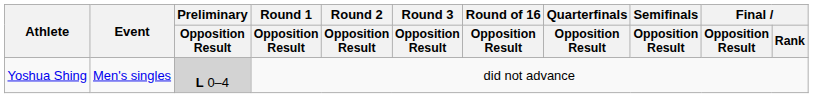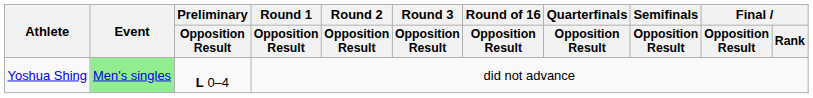(132, 76) no background -> (132, 76) lightgreen background
(212, 83) lightgrey background -> (212, 83) no background
